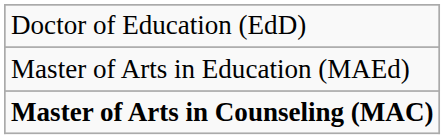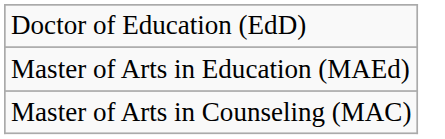(222, 111) bold -> (211, 111) normal
